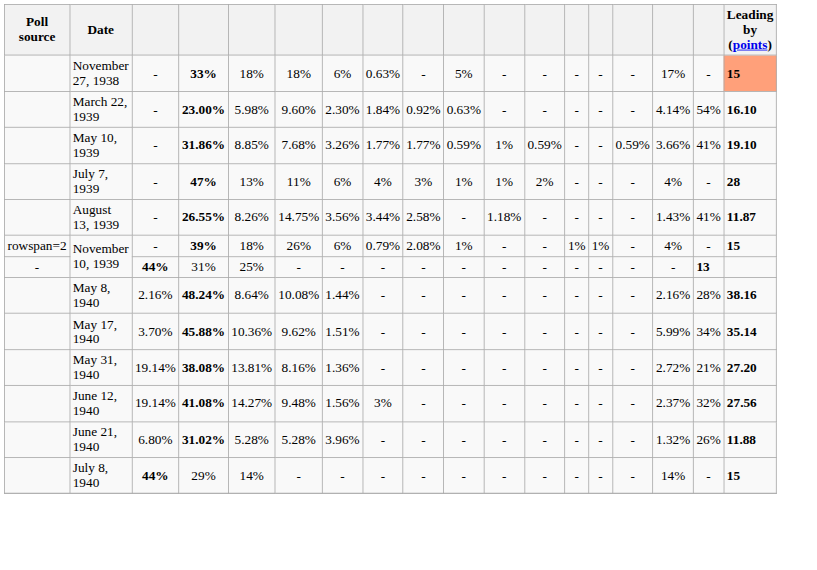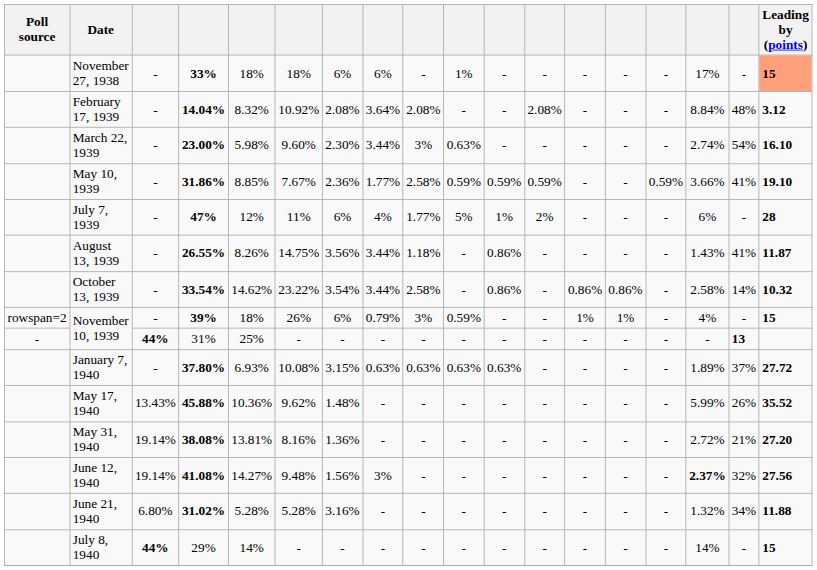(383, 73) 0.63% -> (383, 73) 6%
(464, 73) 5% -> (464, 73) 1%
+ row: (97, 109)
(383, 109) 1.84% -> (383, 145) 3.44%
(423, 109) 0.92% -> (423, 145) 3%
(673, 109) 4.14% -> (707, 145) 2.74%
(299, 145) 7.68% -> (299, 181) 7.67%
(343, 145) 3.26% -> (343, 181) 2.36%
(423, 145) 1.77% -> (423, 181) 2.58%
(504, 145) 1% -> (504, 181) 0.59%
(252, 181) 13% -> (252, 217) 12%
(423, 181) 3% -> (423, 217) 1.77%
(464, 181) 1% -> (464, 217) 5%
(673, 181) 4% -> (707, 217) 6%
(423, 217) 2.58% -> (423, 253) 1.18%
(504, 217) 1.18% -> (504, 253) 0.86%
+ row: (96, 289)
(423, 245) 2.08% -> (423, 317) 3%
(464, 245) 1% -> (464, 317) 0.59%
+ row: (100, 367)
- row: (92, 295)
(155, 331) 3.70% -> (155, 403) 13.43%
(343, 331) 1.51% -> (343, 403) 1.48%
(709, 331) 34% -> (744, 403) 26%
(742, 331) 35.14 -> (777, 403) 35.52
(673, 403) normal -> (707, 475) bold
(343, 439) 3.96% -> (343, 511) 3.16%
(709, 439) 26% -> (744, 511) 34%
